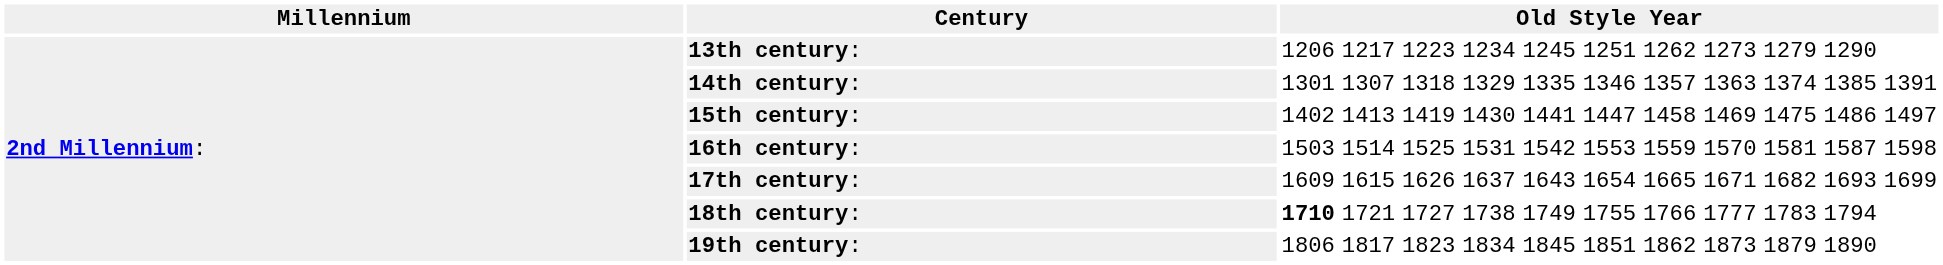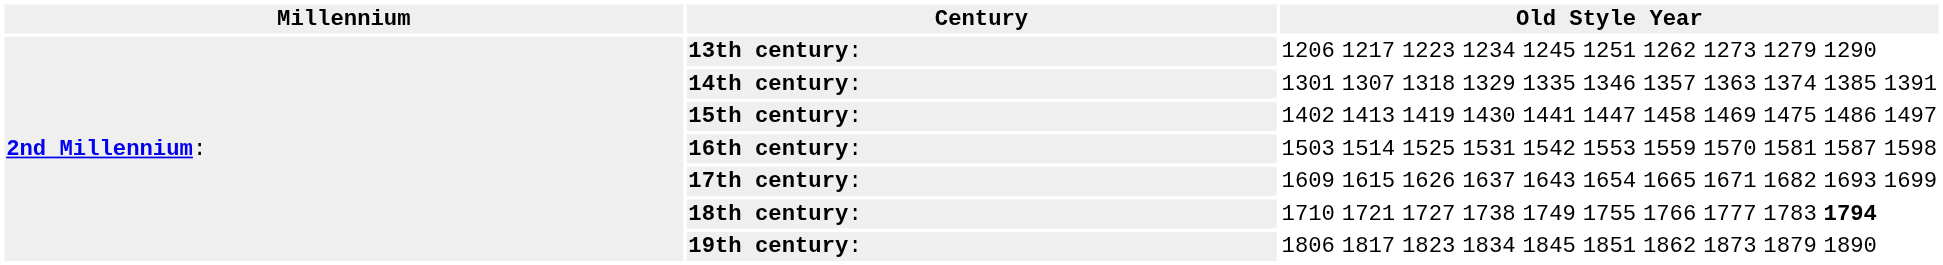(1308, 214) bold -> (1308, 214) normal
(1850, 214) normal -> (1850, 214) bold
